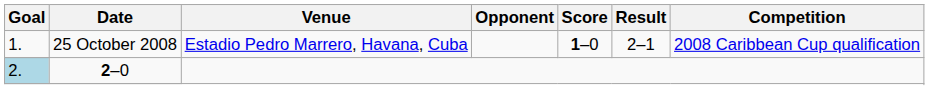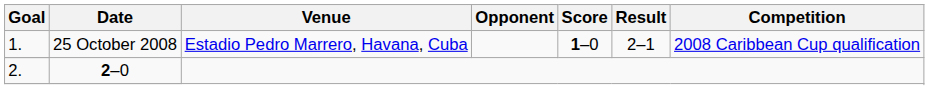(15, 70) lightblue background -> (15, 70) no background
